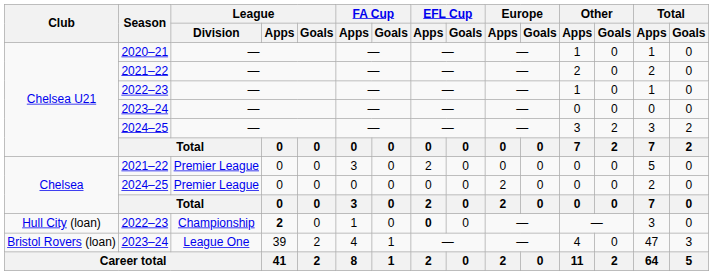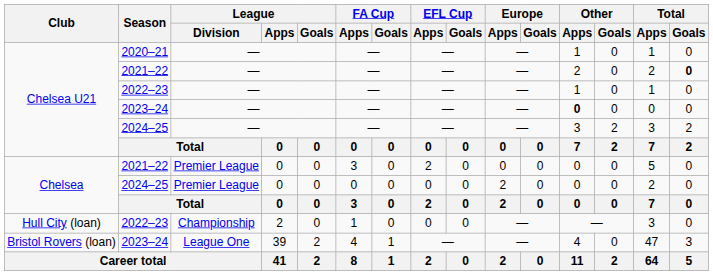(689, 71) normal -> (689, 71) bold
(577, 109) normal -> (577, 109) bold
(280, 223) bold -> (280, 223) normal
(428, 223) bold -> (428, 223) normal
